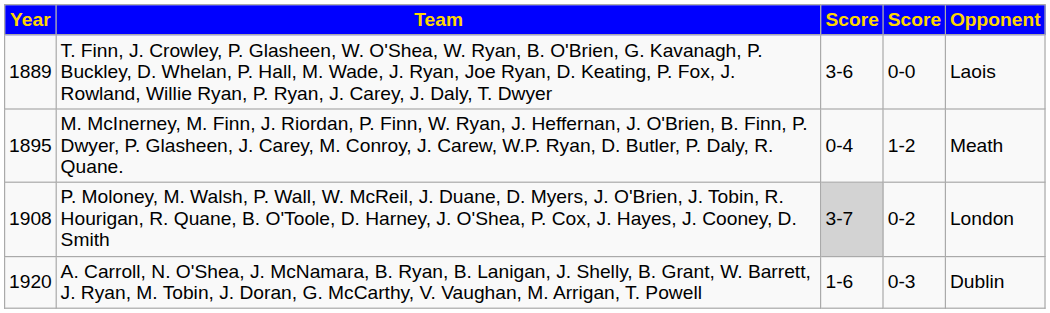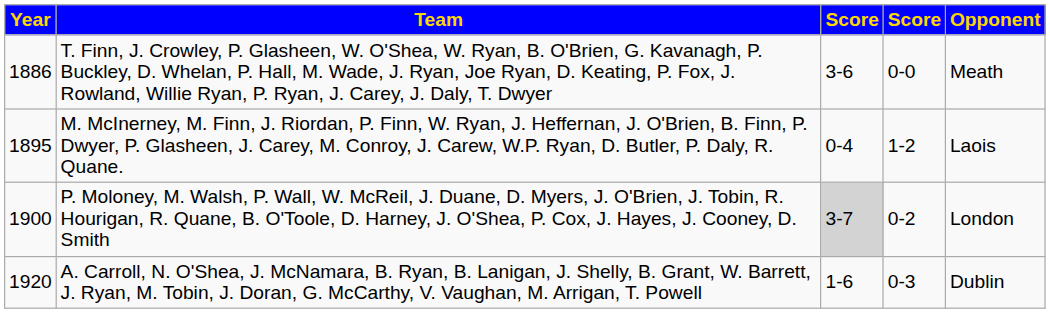(30, 71) 1889 -> (30, 71) 1886
(973, 71) Laois -> (977, 71) Meath
(977, 145) Meath -> (973, 145) Laois
(30, 219) 1908 -> (30, 219) 1900
